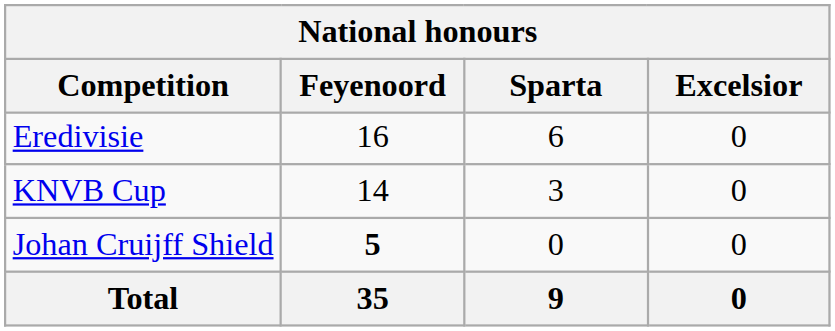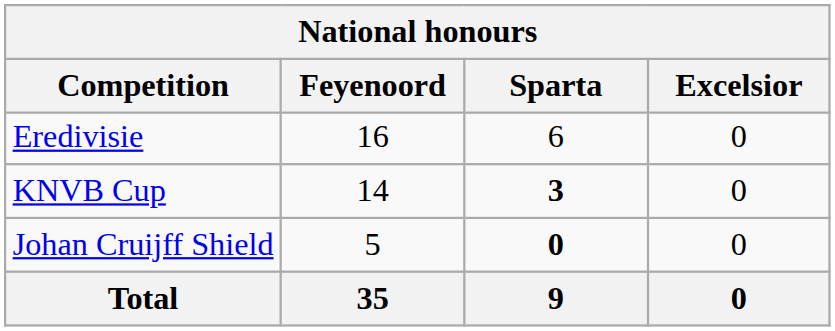(556, 191) normal -> (556, 191) bold
(373, 244) bold -> (373, 244) normal
(556, 244) normal -> (556, 244) bold
